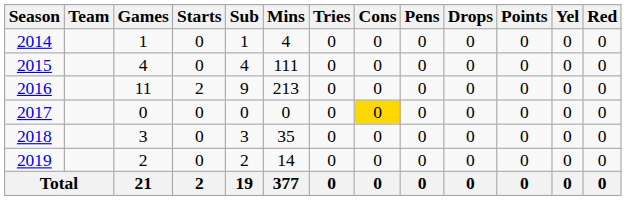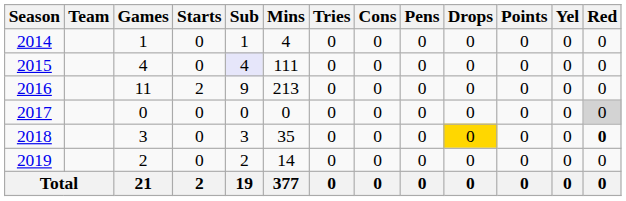(244, 64) no background -> (244, 64) lavender background
(378, 112) gold background -> (378, 112) no background
(602, 112) no background -> (602, 112) lightgrey background
(470, 136) no background -> (470, 136) gold background
(602, 136) normal -> (602, 136) bold
